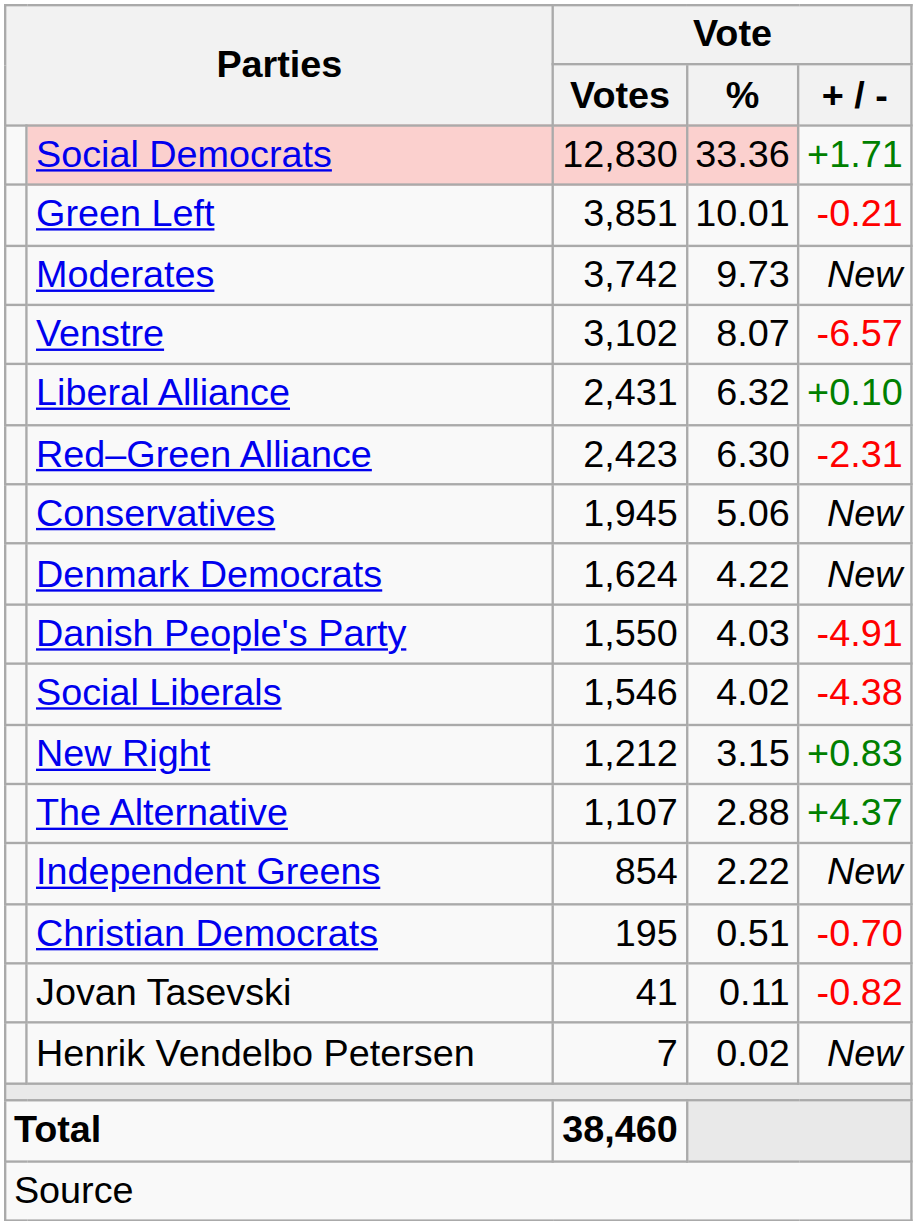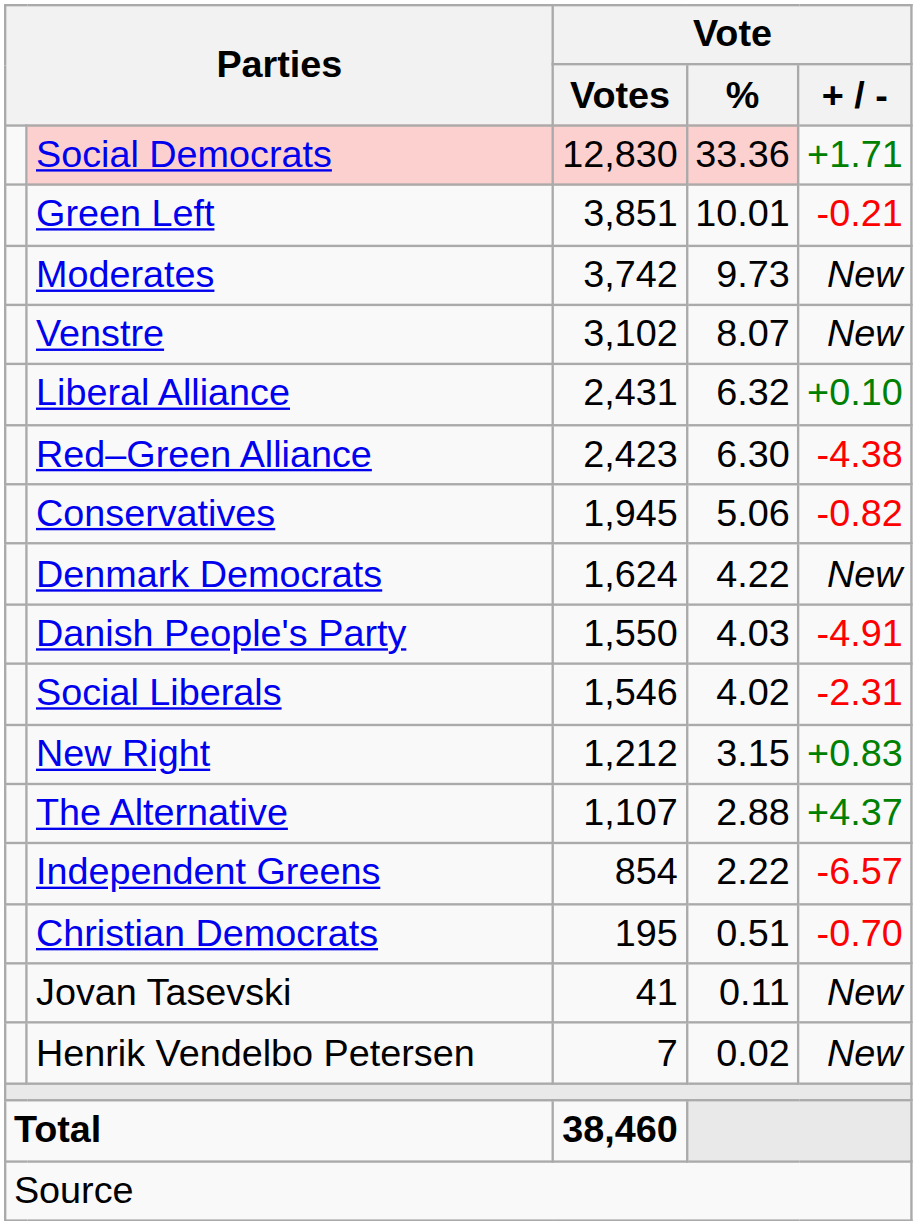(860, 333) -6.57 -> (865, 333) New
(860, 453) -2.31 -> (860, 453) -4.38
(865, 513) New -> (860, 513) -0.82
(860, 693) -4.38 -> (860, 693) -2.31
(865, 872) New -> (860, 872) -6.57
(860, 992) -0.82 -> (865, 992) New
